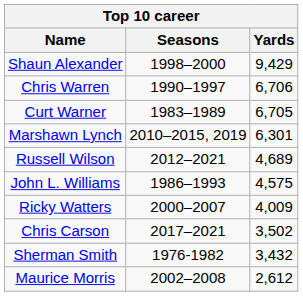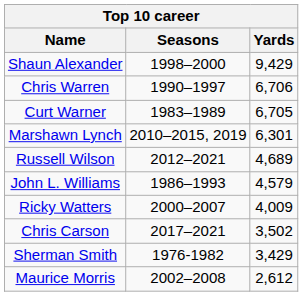(274, 183) 4,575 -> (274, 183) 4,579
(274, 254) 3,432 -> (274, 254) 3,429
